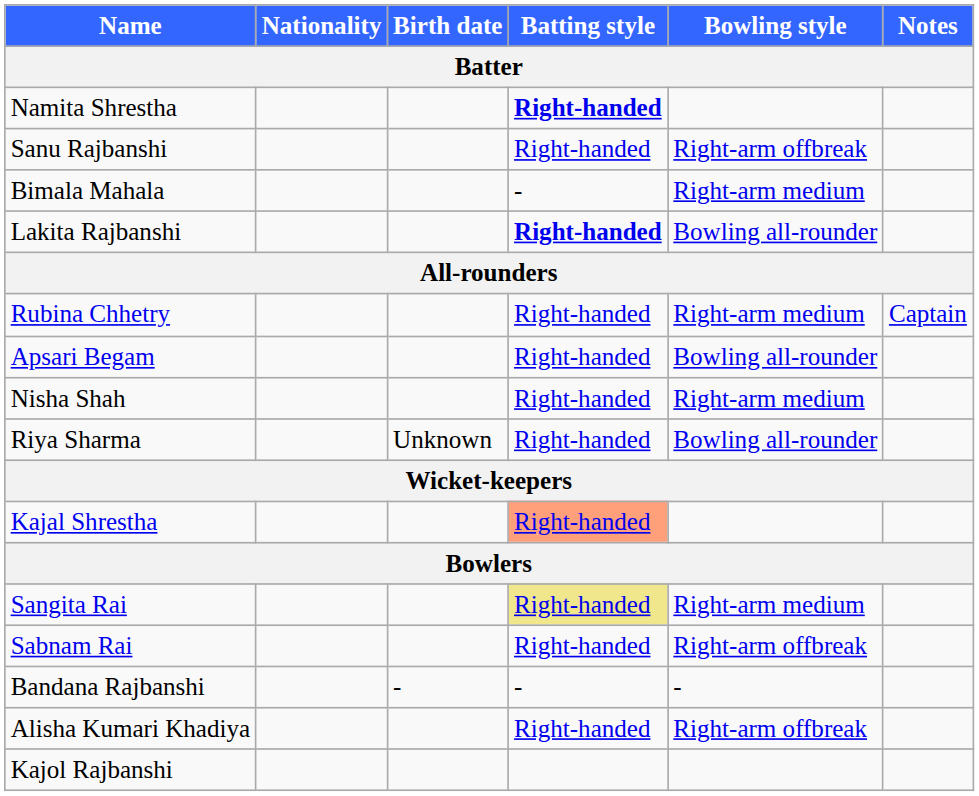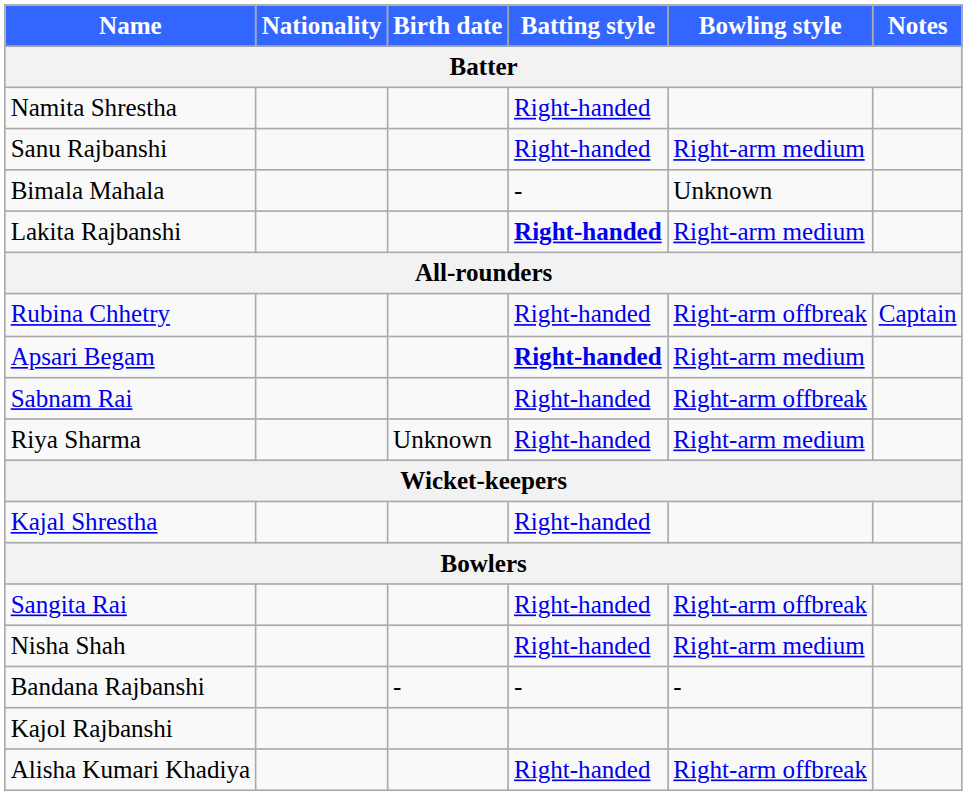(588, 108) bold -> (582, 108) normal
(770, 149) Right-arm offbreak -> (769, 149) Right-arm medium
(769, 190) Right-arm medium -> (723, 190) Unknown
(775, 232) Bowling all-rounder -> (769, 232) Right-arm medium
(769, 314) Right-arm medium -> (770, 314) Right-arm offbreak
(582, 356) normal -> (588, 356) bold
(775, 356) Bowling all-rounder -> (769, 356) Right-arm medium
rows swapped: (68, 397) <-> (72, 645)
(775, 438) Bowling all-rounder -> (769, 438) Right-arm medium
(582, 521) lightsalmon background -> (582, 521) no background
(582, 604) khaki background -> (582, 604) no background
(769, 604) Right-arm medium -> (770, 604) Right-arm offbreak
rows swapped: (130, 728) <-> (92, 769)
